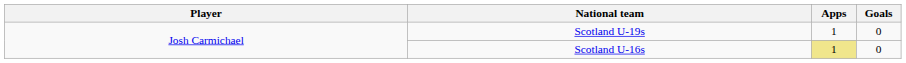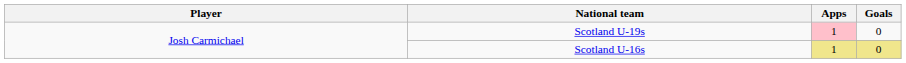(834, 31) no background -> (834, 31) pink background
(879, 49) no background -> (879, 49) khaki background
